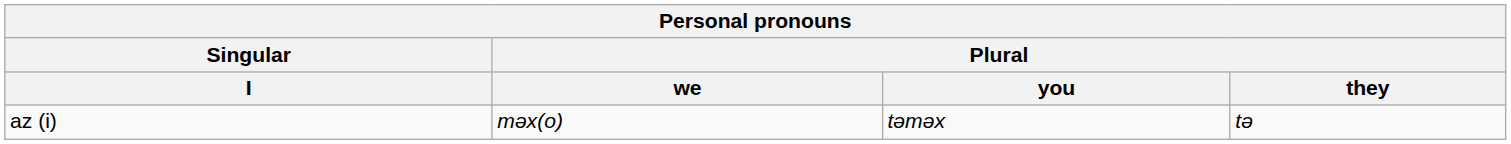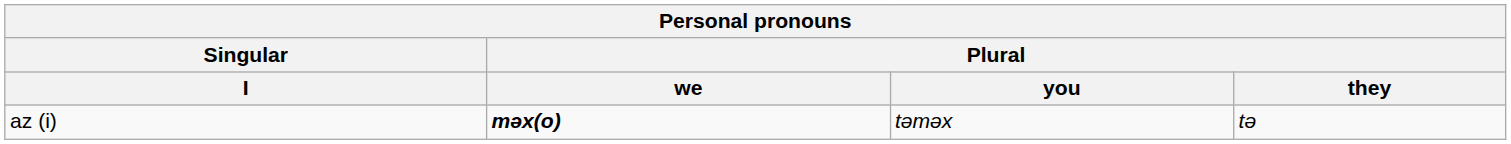(530, 121) normal -> (526, 121) bold
